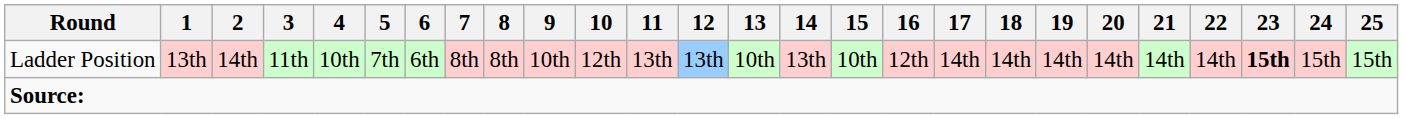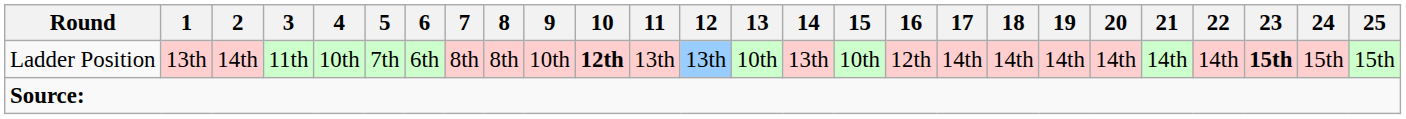(601, 58) normal -> (602, 58) bold
